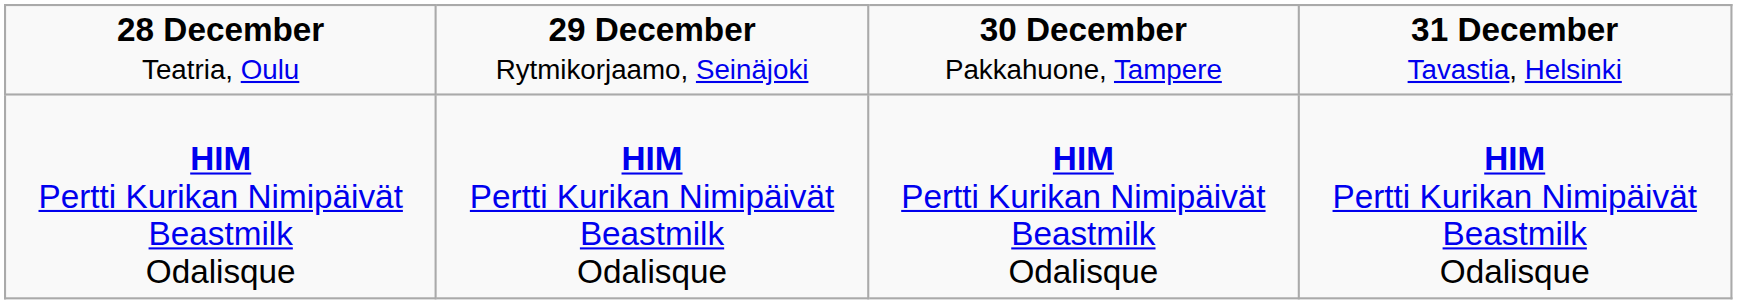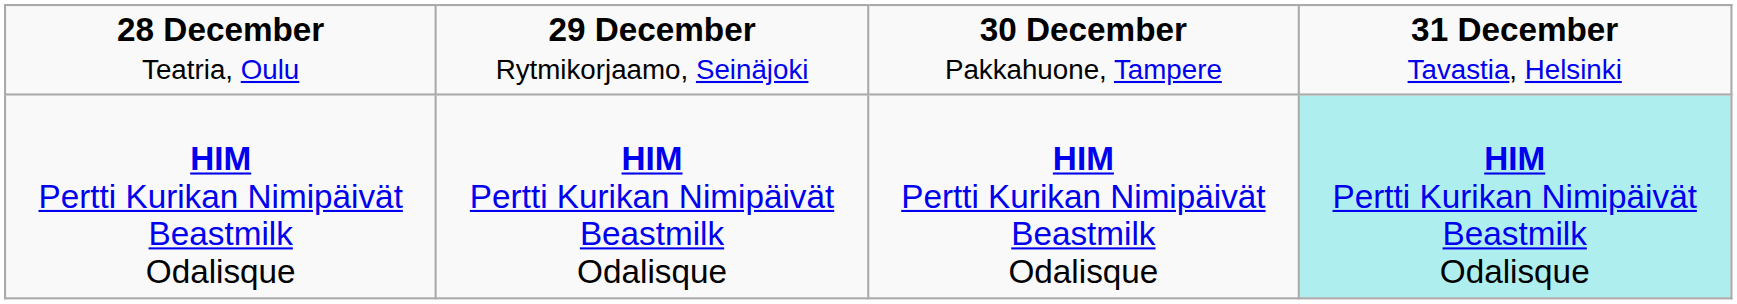(1515, 214) no background -> (1515, 214) paleturquoise background
